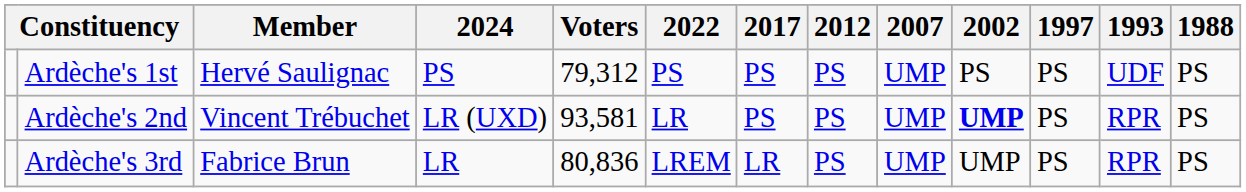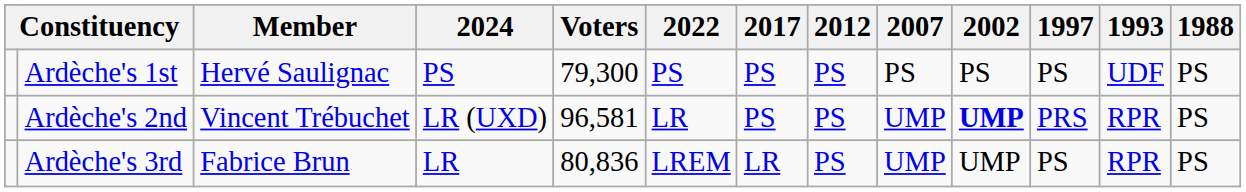(599, 72) 79,312 -> (599, 72) 79,300
(915, 72) UMP -> (900, 72) PS
(599, 117) 93,581 -> (599, 117) 96,581
(1053, 117) PS -> (1062, 117) PRS
